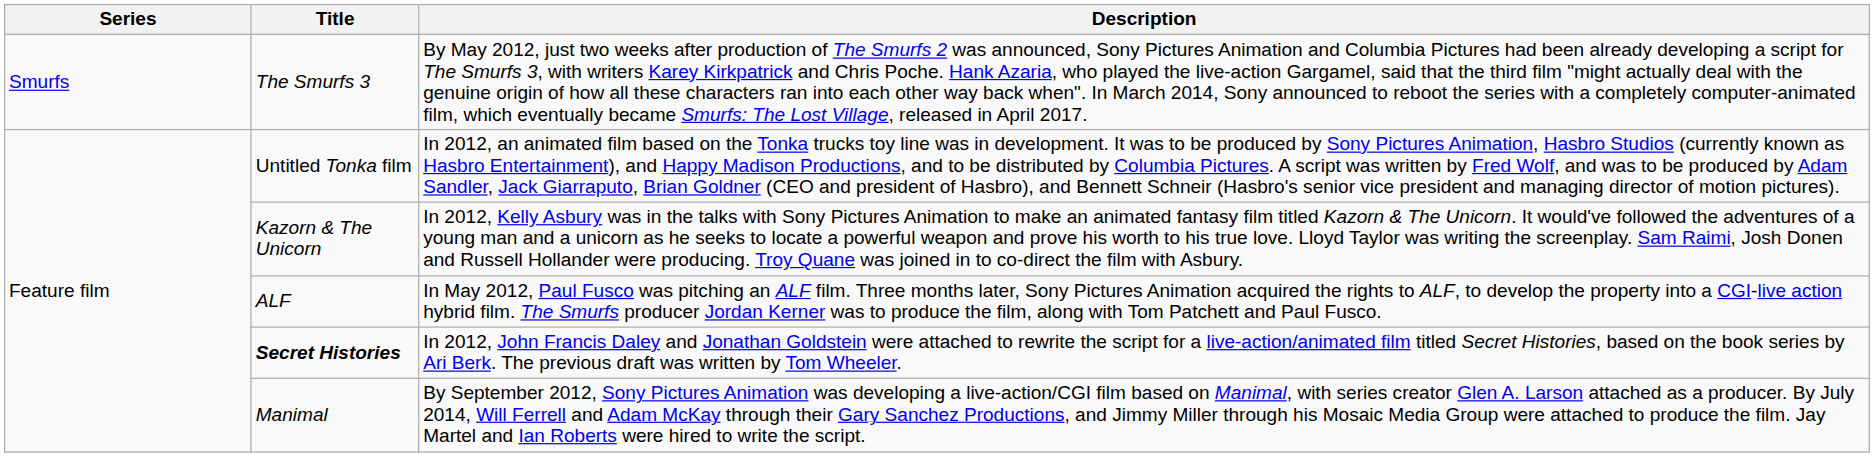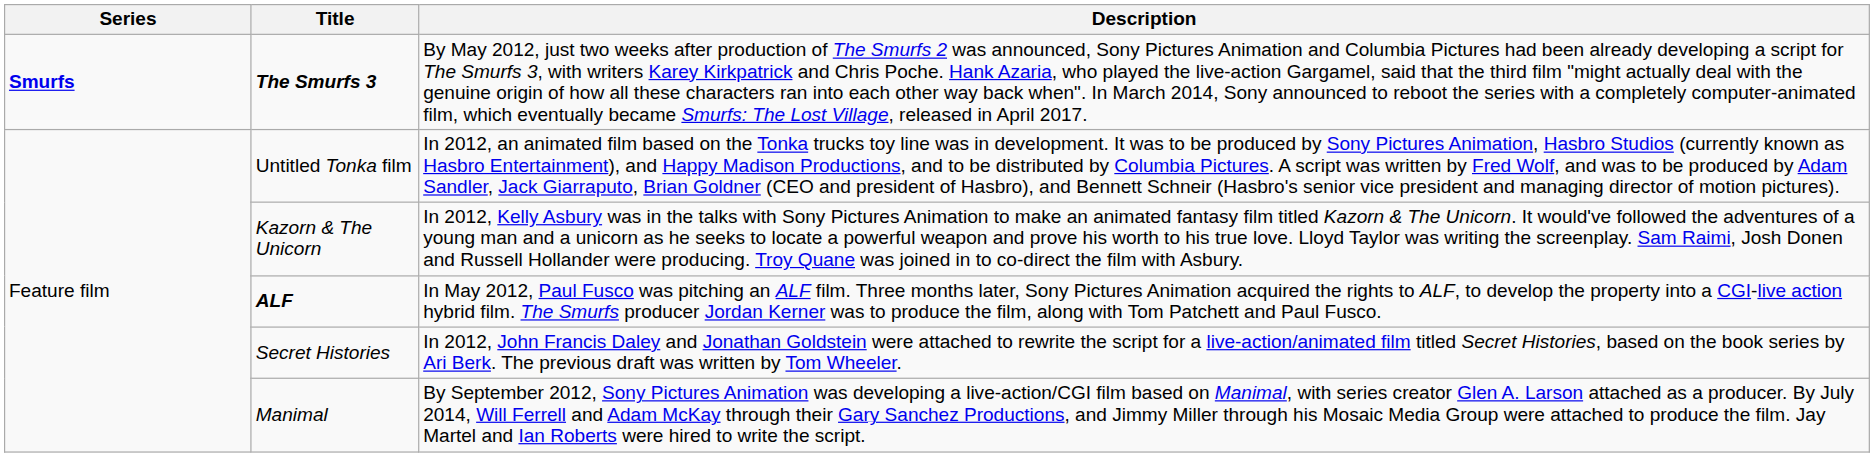(39, 81) normal -> (42, 81) bold
(313, 81) normal -> (316, 81) bold
(273, 301) normal -> (274, 301) bold
(328, 352) bold -> (323, 352) normal
